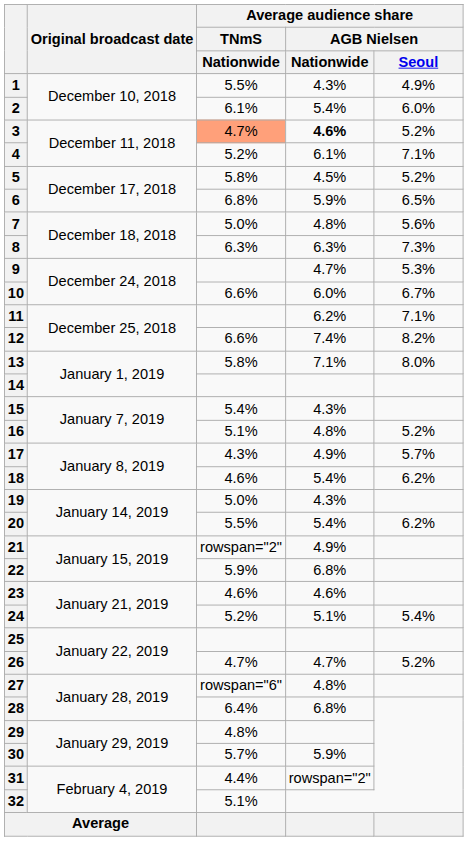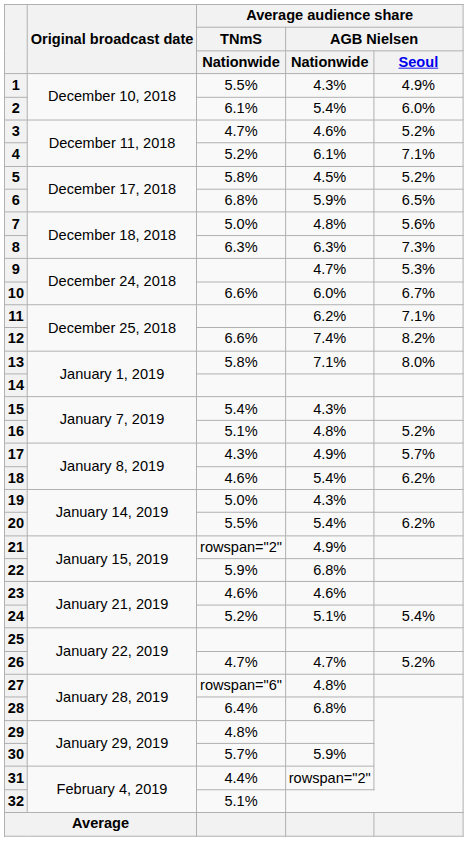(241, 131) lightsalmon background -> (241, 131) no background
(330, 131) bold -> (330, 131) normal
